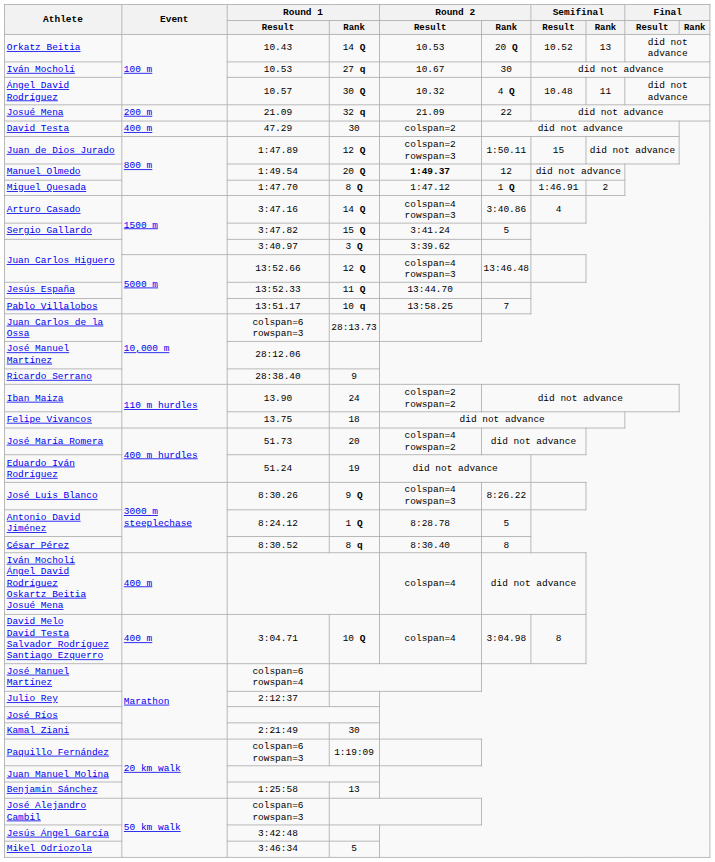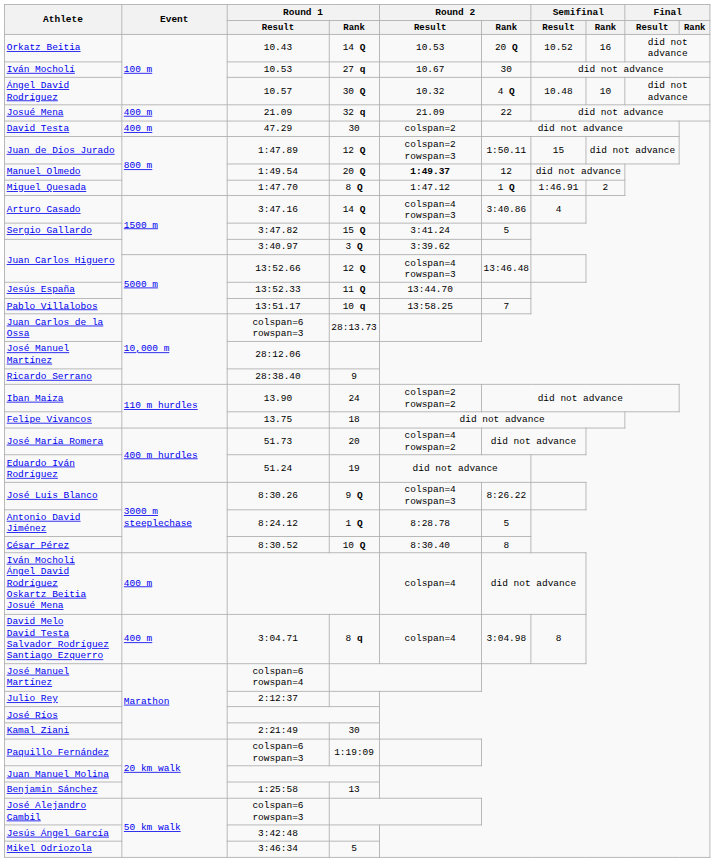(605, 48) 13 -> (605, 48) 16
(605, 91) 11 -> (605, 91) 10
(138, 113) 200 m -> (138, 113) 400 m
(354, 544) 8 q -> (354, 544) 10 Q
(354, 639) 10 Q -> (354, 639) 8 q
